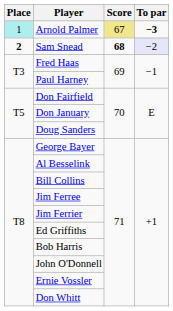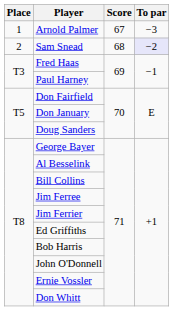(19, 29) paleturquoise background -> (19, 29) no background
(119, 29) khaki background -> (119, 29) no background
(151, 29) bold -> (151, 29) normal
(19, 46) bold -> (19, 46) normal
(119, 46) bold -> (119, 46) normal
